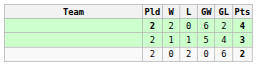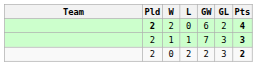(206, 40) 5 -> (206, 40) 7
(224, 40) 4 -> (224, 40) 3
(206, 54) 0 -> (206, 54) 2
(224, 54) 6 -> (224, 54) 3
